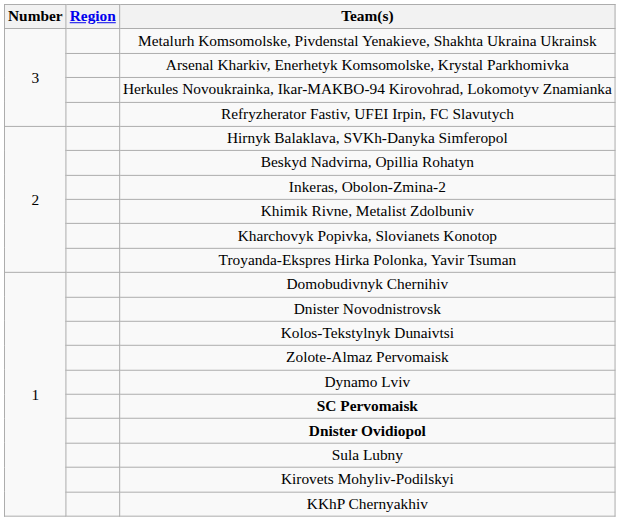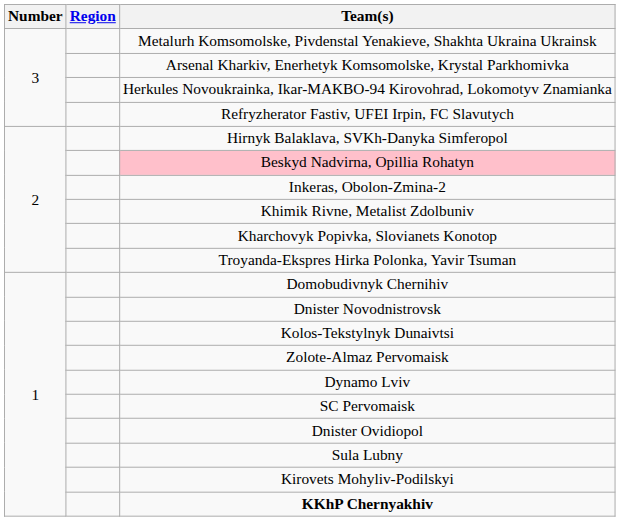(367, 162) no background -> (367, 162) pink background
(367, 406) bold -> (367, 406) normal
(367, 430) bold -> (367, 430) normal
(367, 503) normal -> (367, 503) bold
